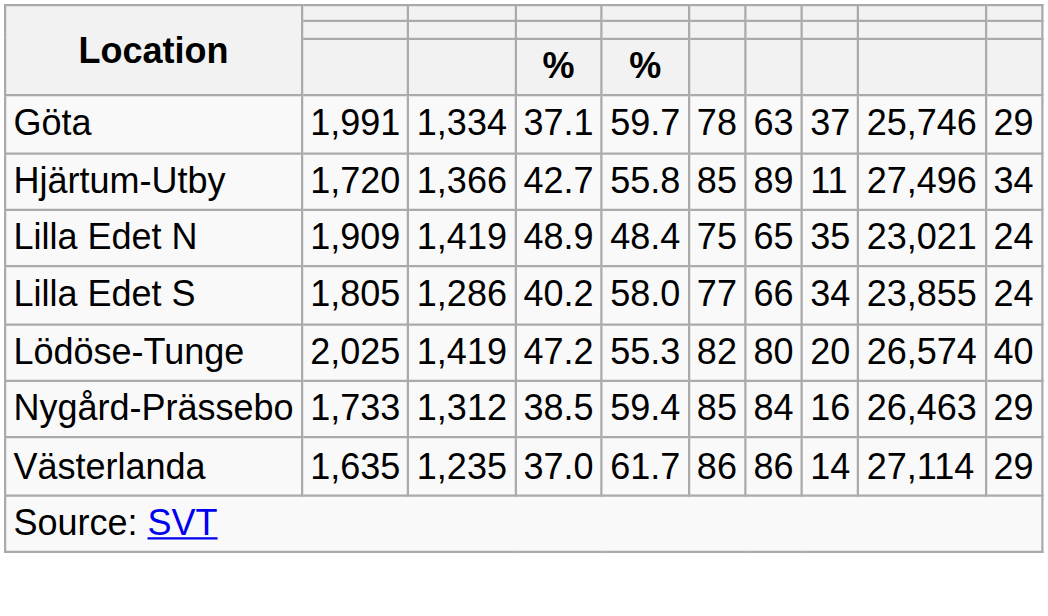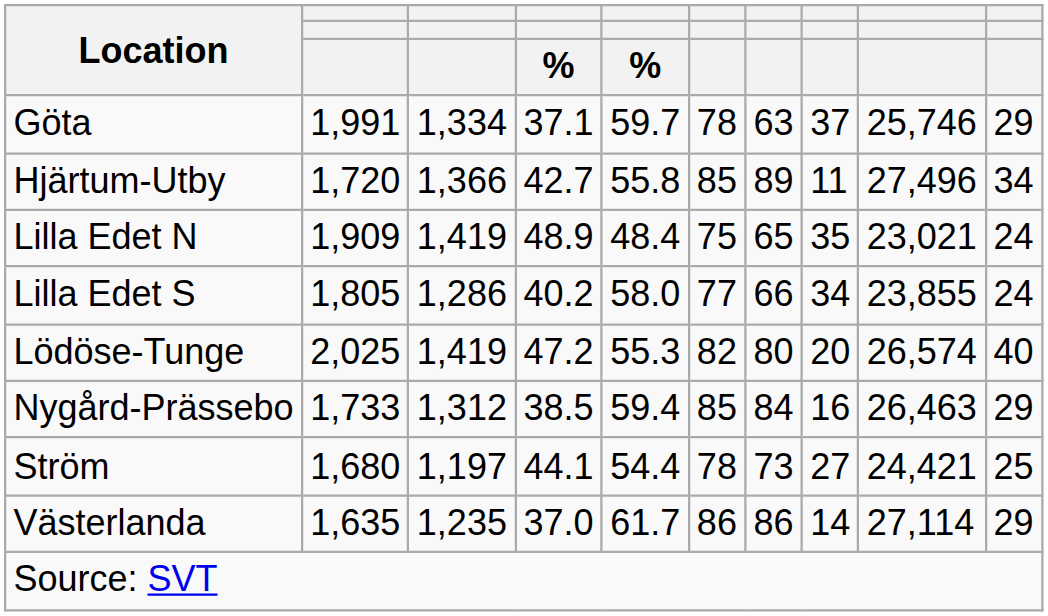+ row: (61, 465)
